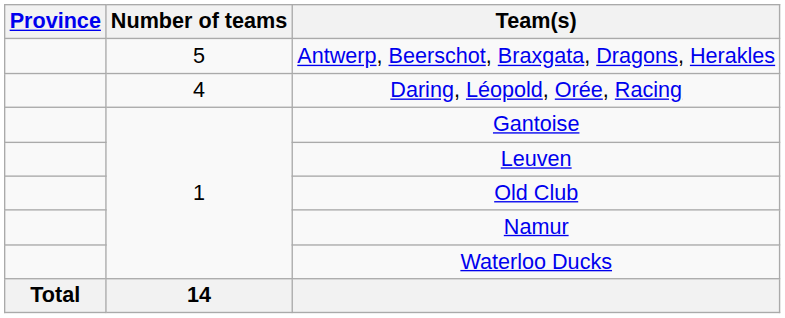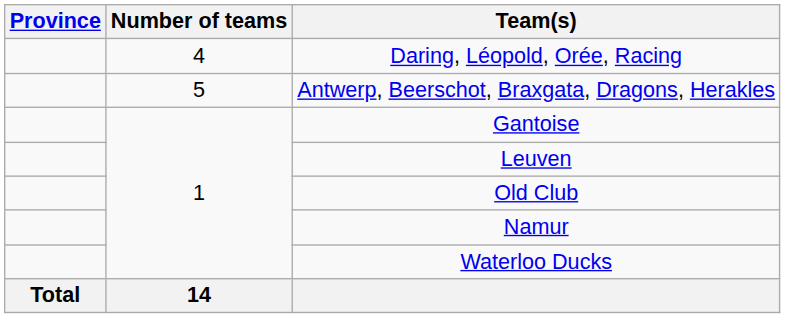rows swapped: (536, 55) <-> (536, 90)
